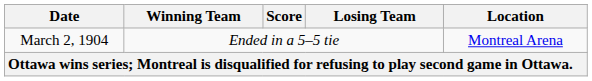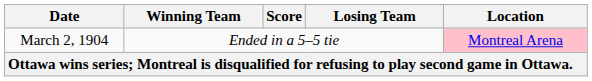(515, 40) no background -> (515, 40) pink background
